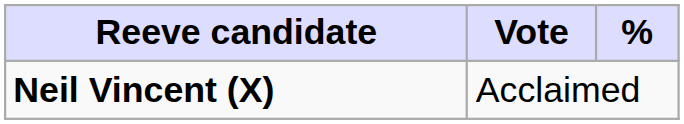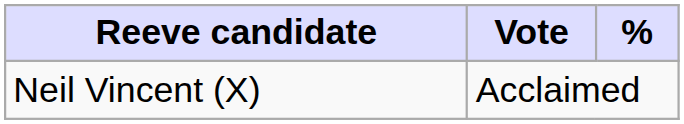(144, 89) bold -> (137, 89) normal
